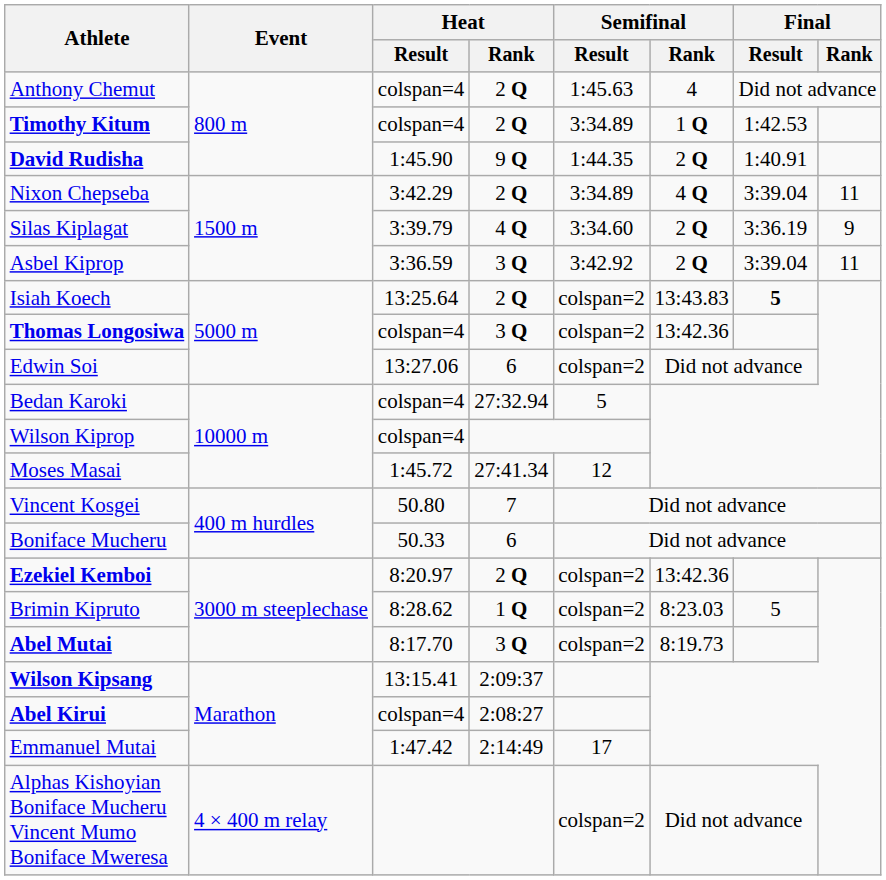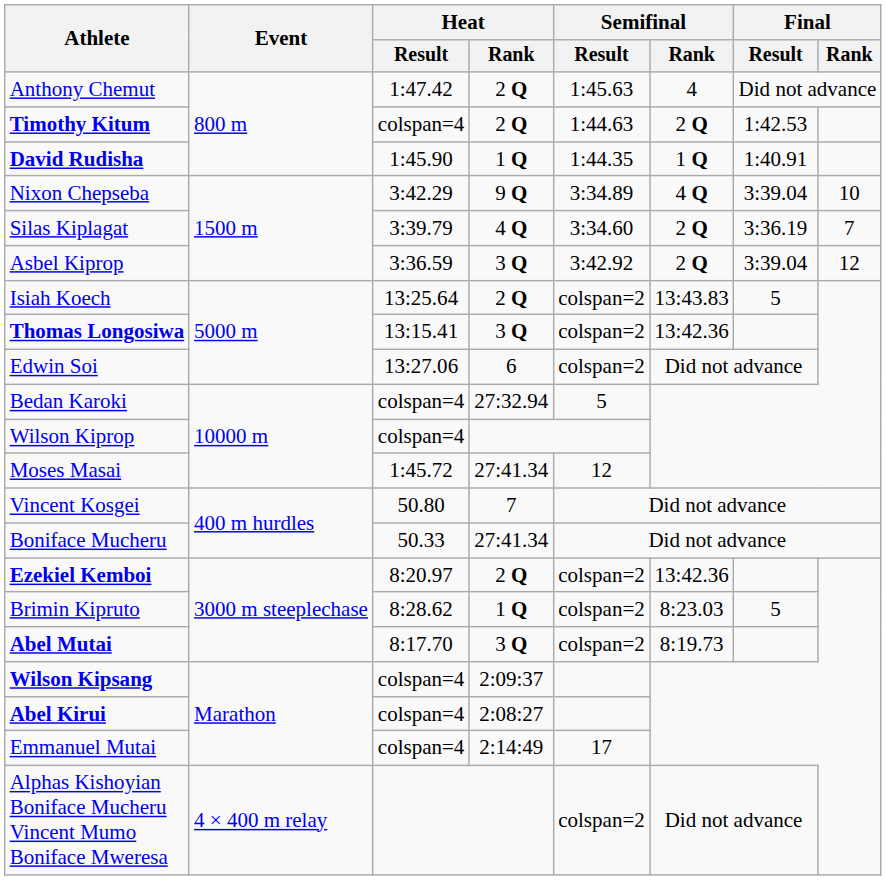(421, 89) colspan=4 -> (421, 89) 1:47.42
(601, 124) 3:34.89 -> (601, 124) 1:44.63
(692, 124) 1 Q -> (692, 124) 2 Q
(511, 159) 9 Q -> (511, 159) 1 Q
(692, 159) 2 Q -> (692, 159) 1 Q
(511, 193) 2 Q -> (511, 193) 9 Q
(849, 193) 11 -> (849, 193) 10
(849, 228) 9 -> (849, 228) 7
(849, 263) 11 -> (849, 263) 12
(776, 297) bold -> (776, 297) normal
(421, 332) colspan=4 -> (421, 332) 13:15.41
(511, 540) 6 -> (511, 540) 27:41.34
(421, 679) 13:15.41 -> (421, 679) colspan=4
(421, 748) 1:47.42 -> (421, 748) colspan=4
